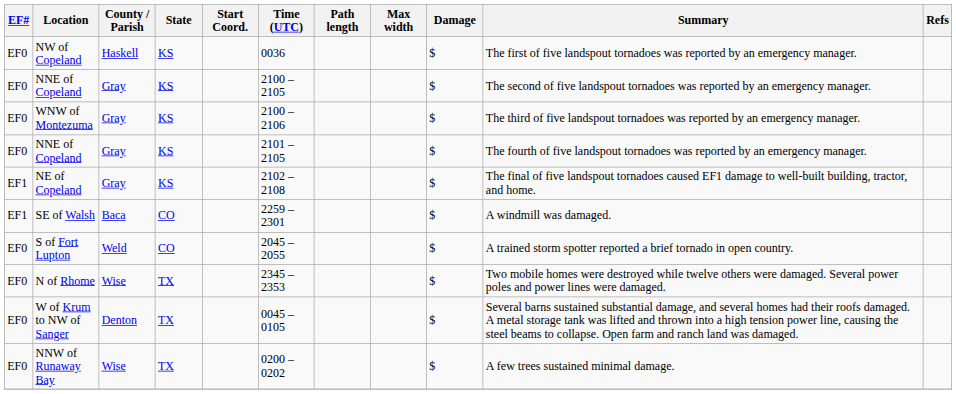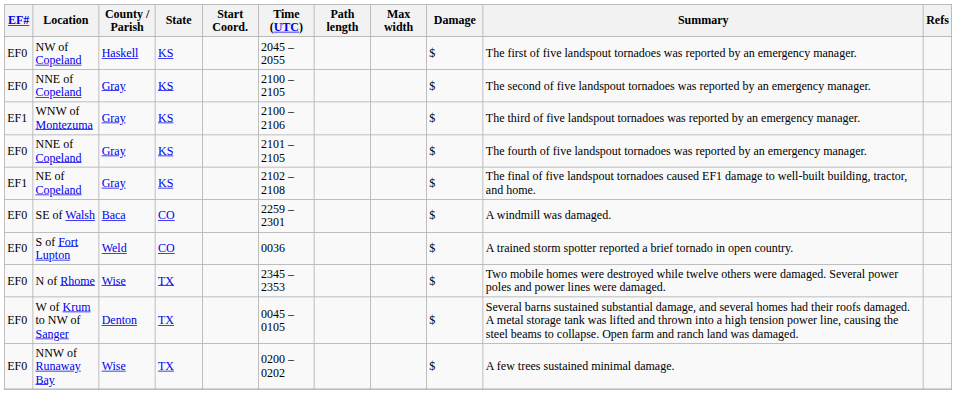(273, 53) 0036 -> (278, 53) 2045 – 2055
(17, 118) EF0 -> (17, 118) EF1
(17, 215) EF1 -> (17, 215) EF0
(278, 248) 2045 – 2055 -> (273, 248) 0036
